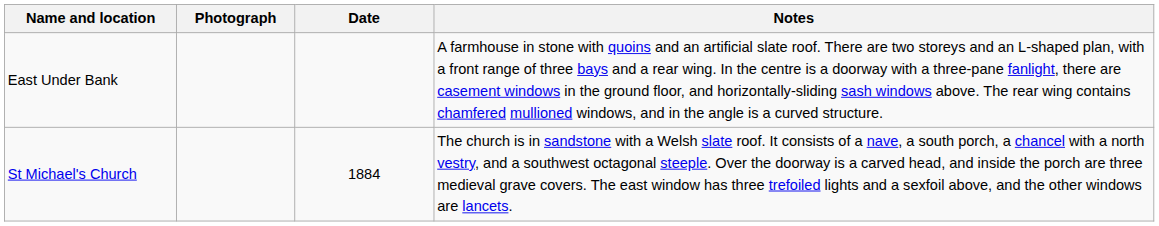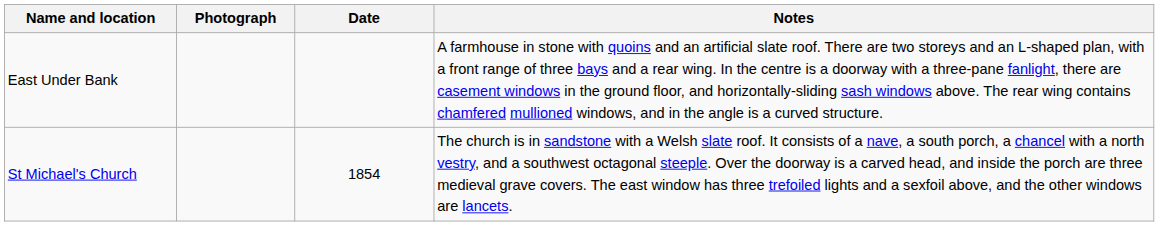(364, 174) 1884 -> (364, 174) 1854
